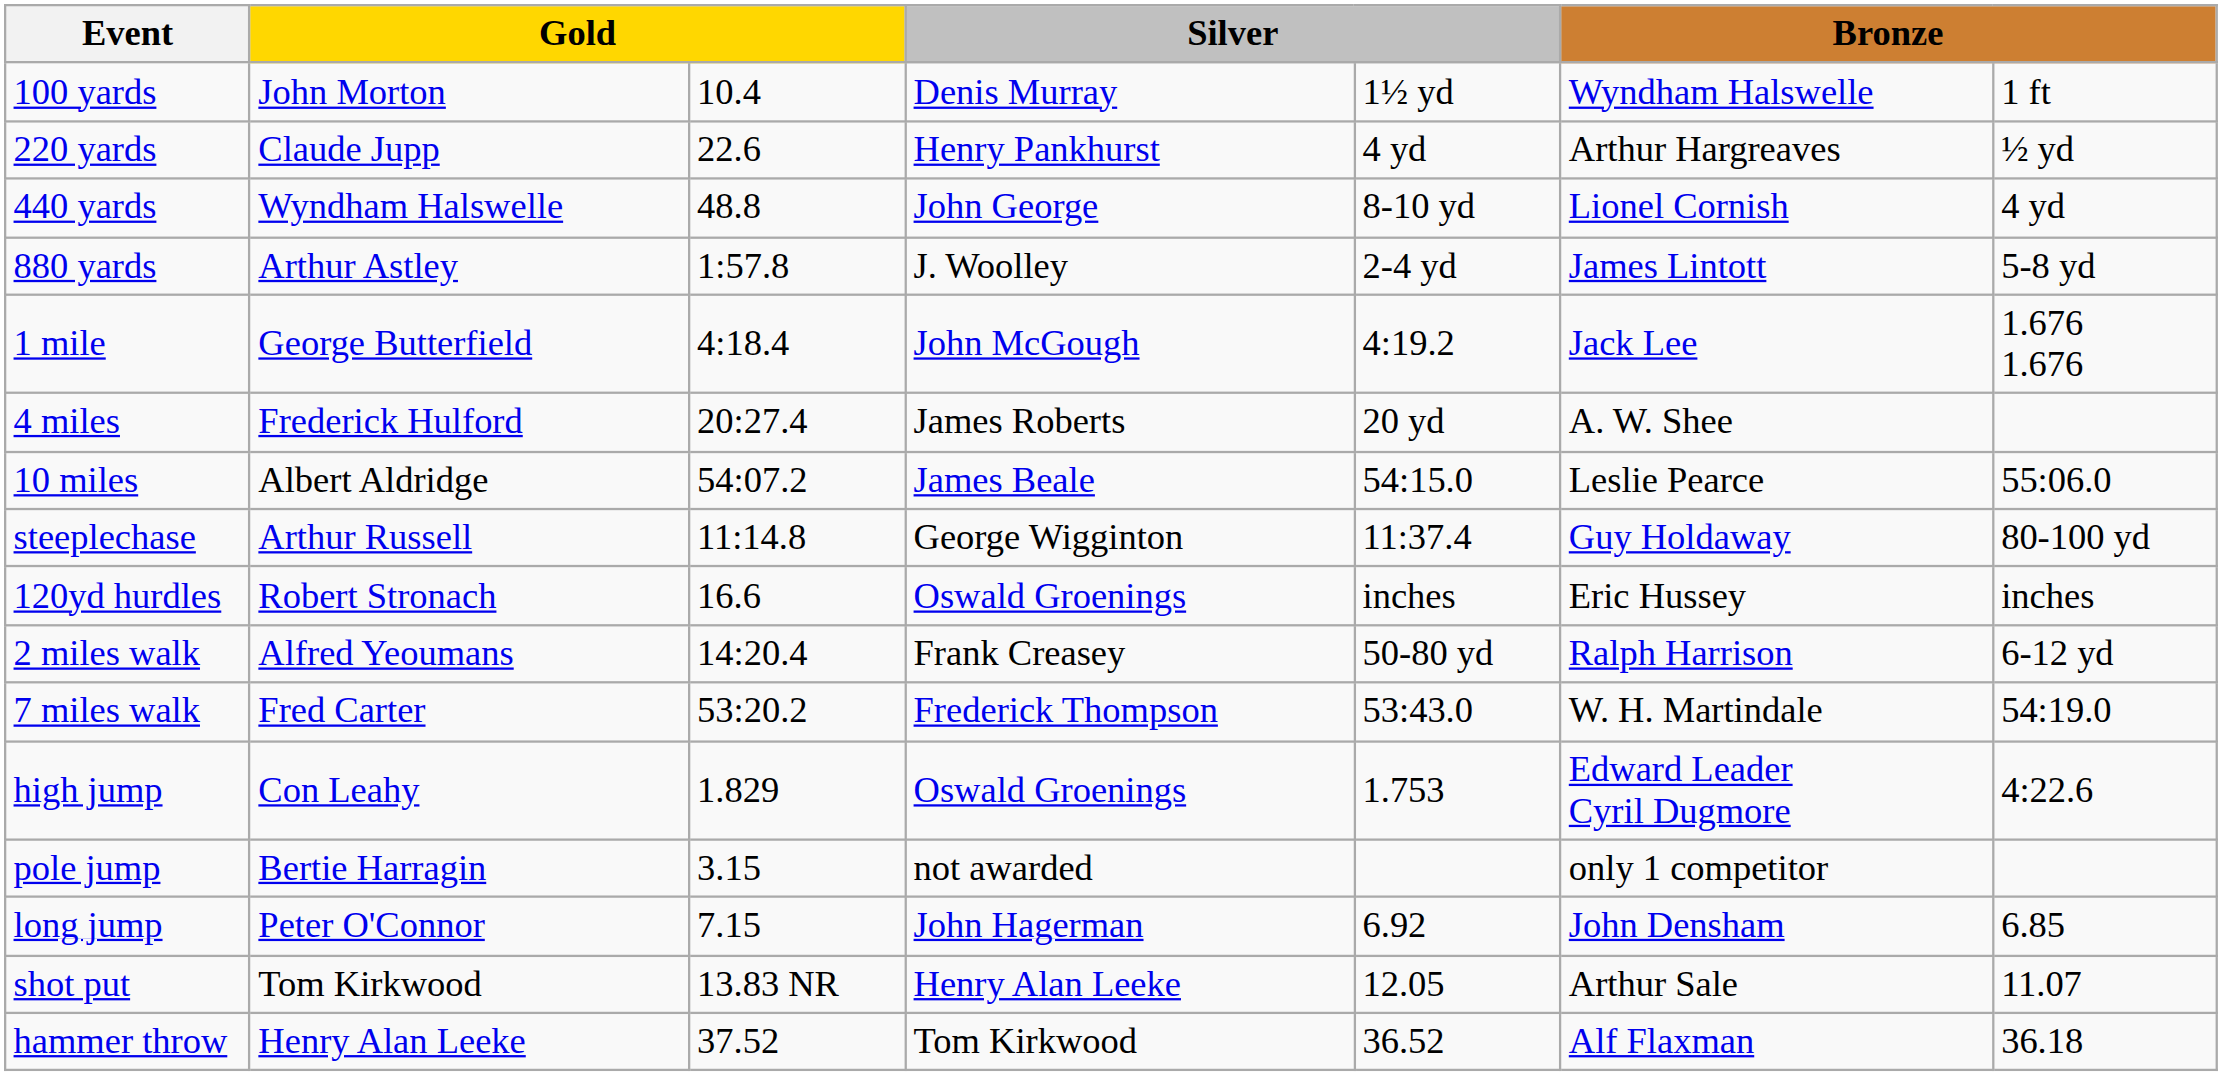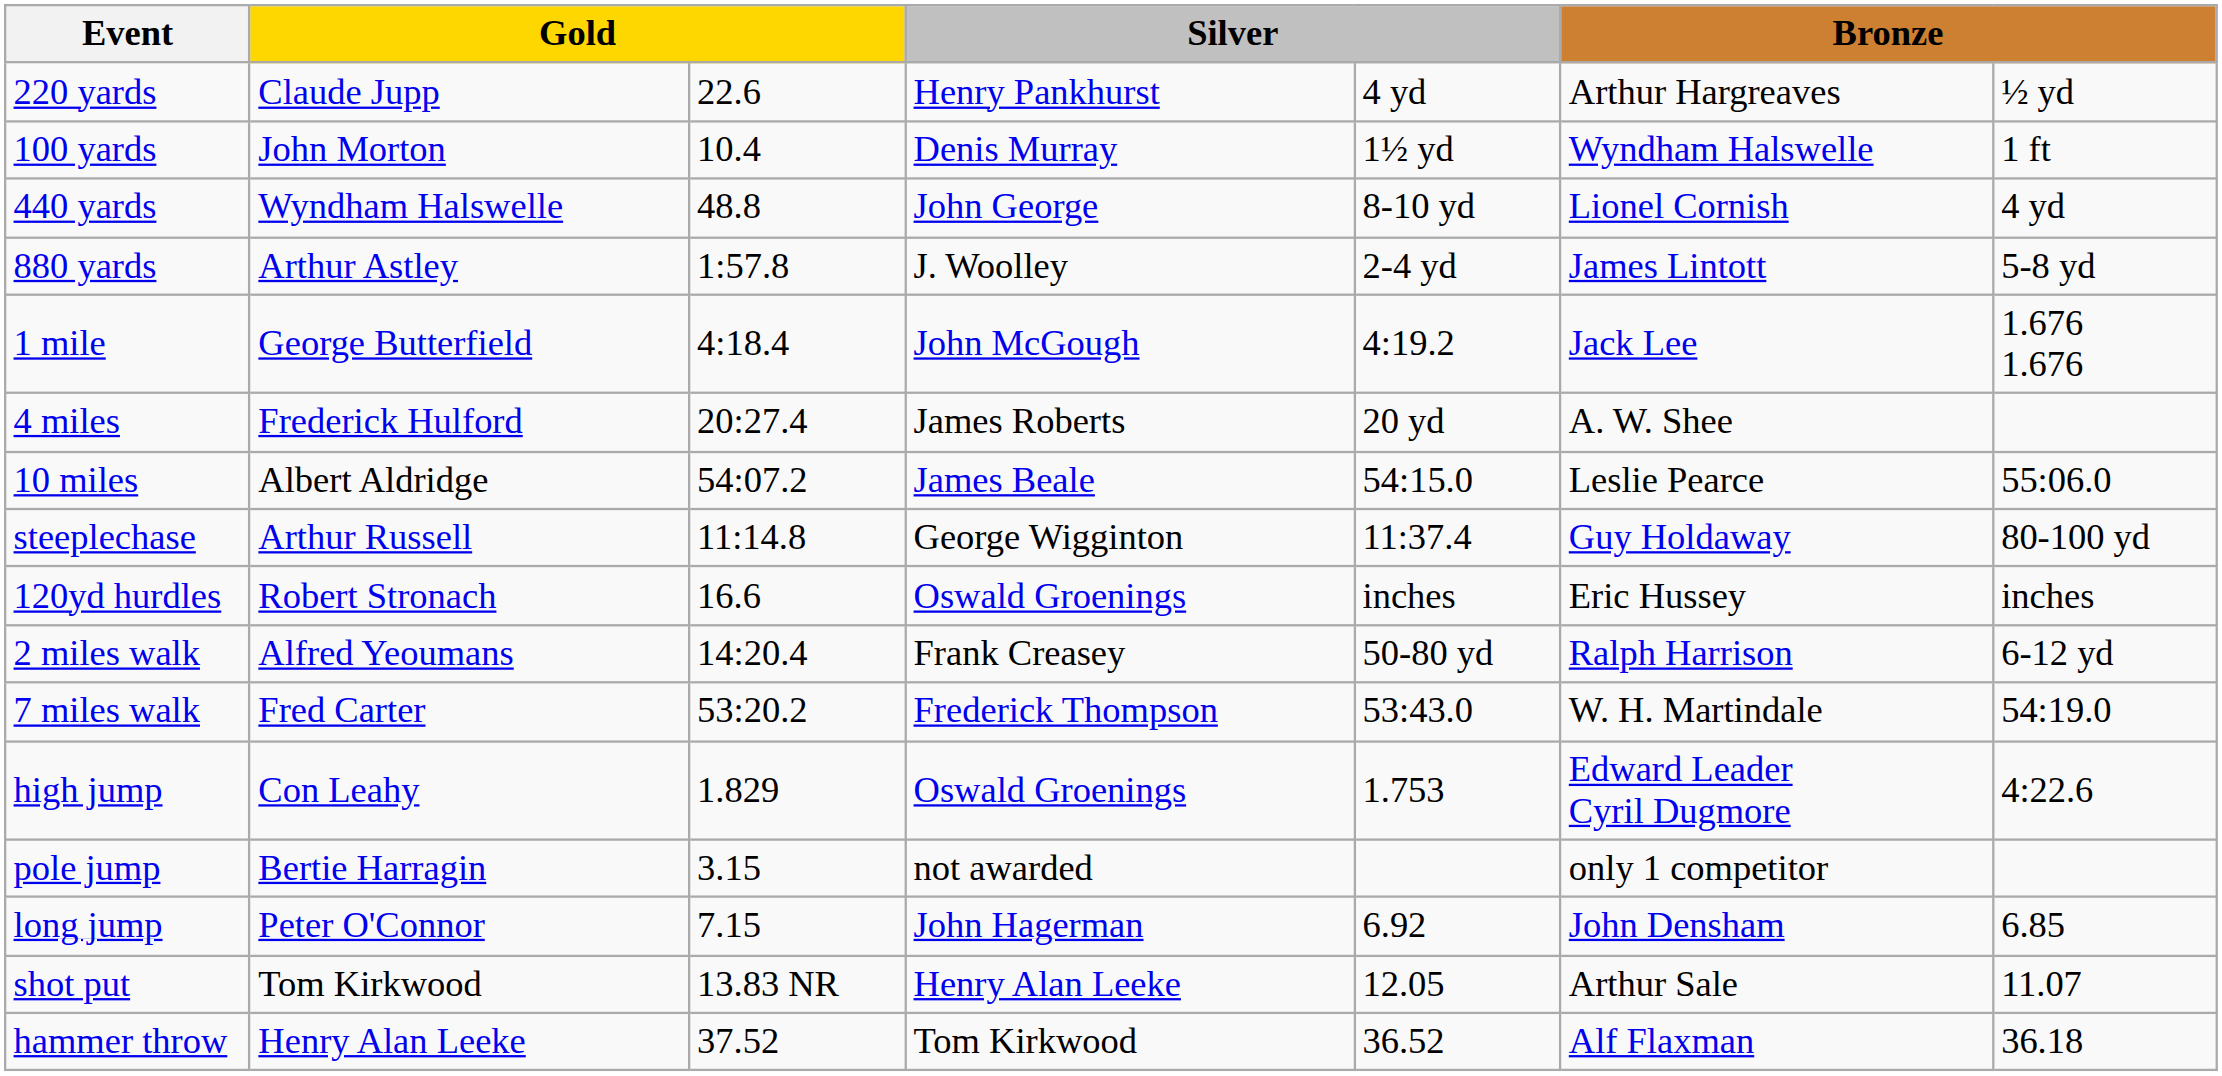rows swapped: (85, 91) <-> (85, 149)
